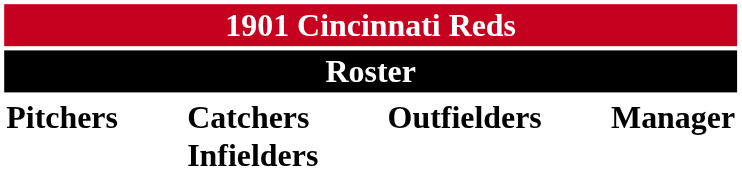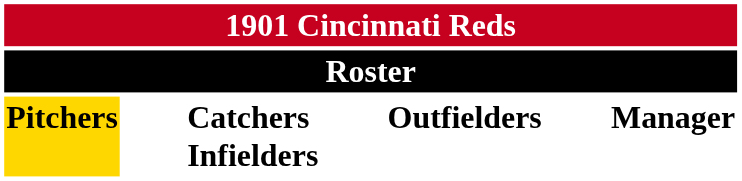(62, 117) no background -> (62, 117) gold background
